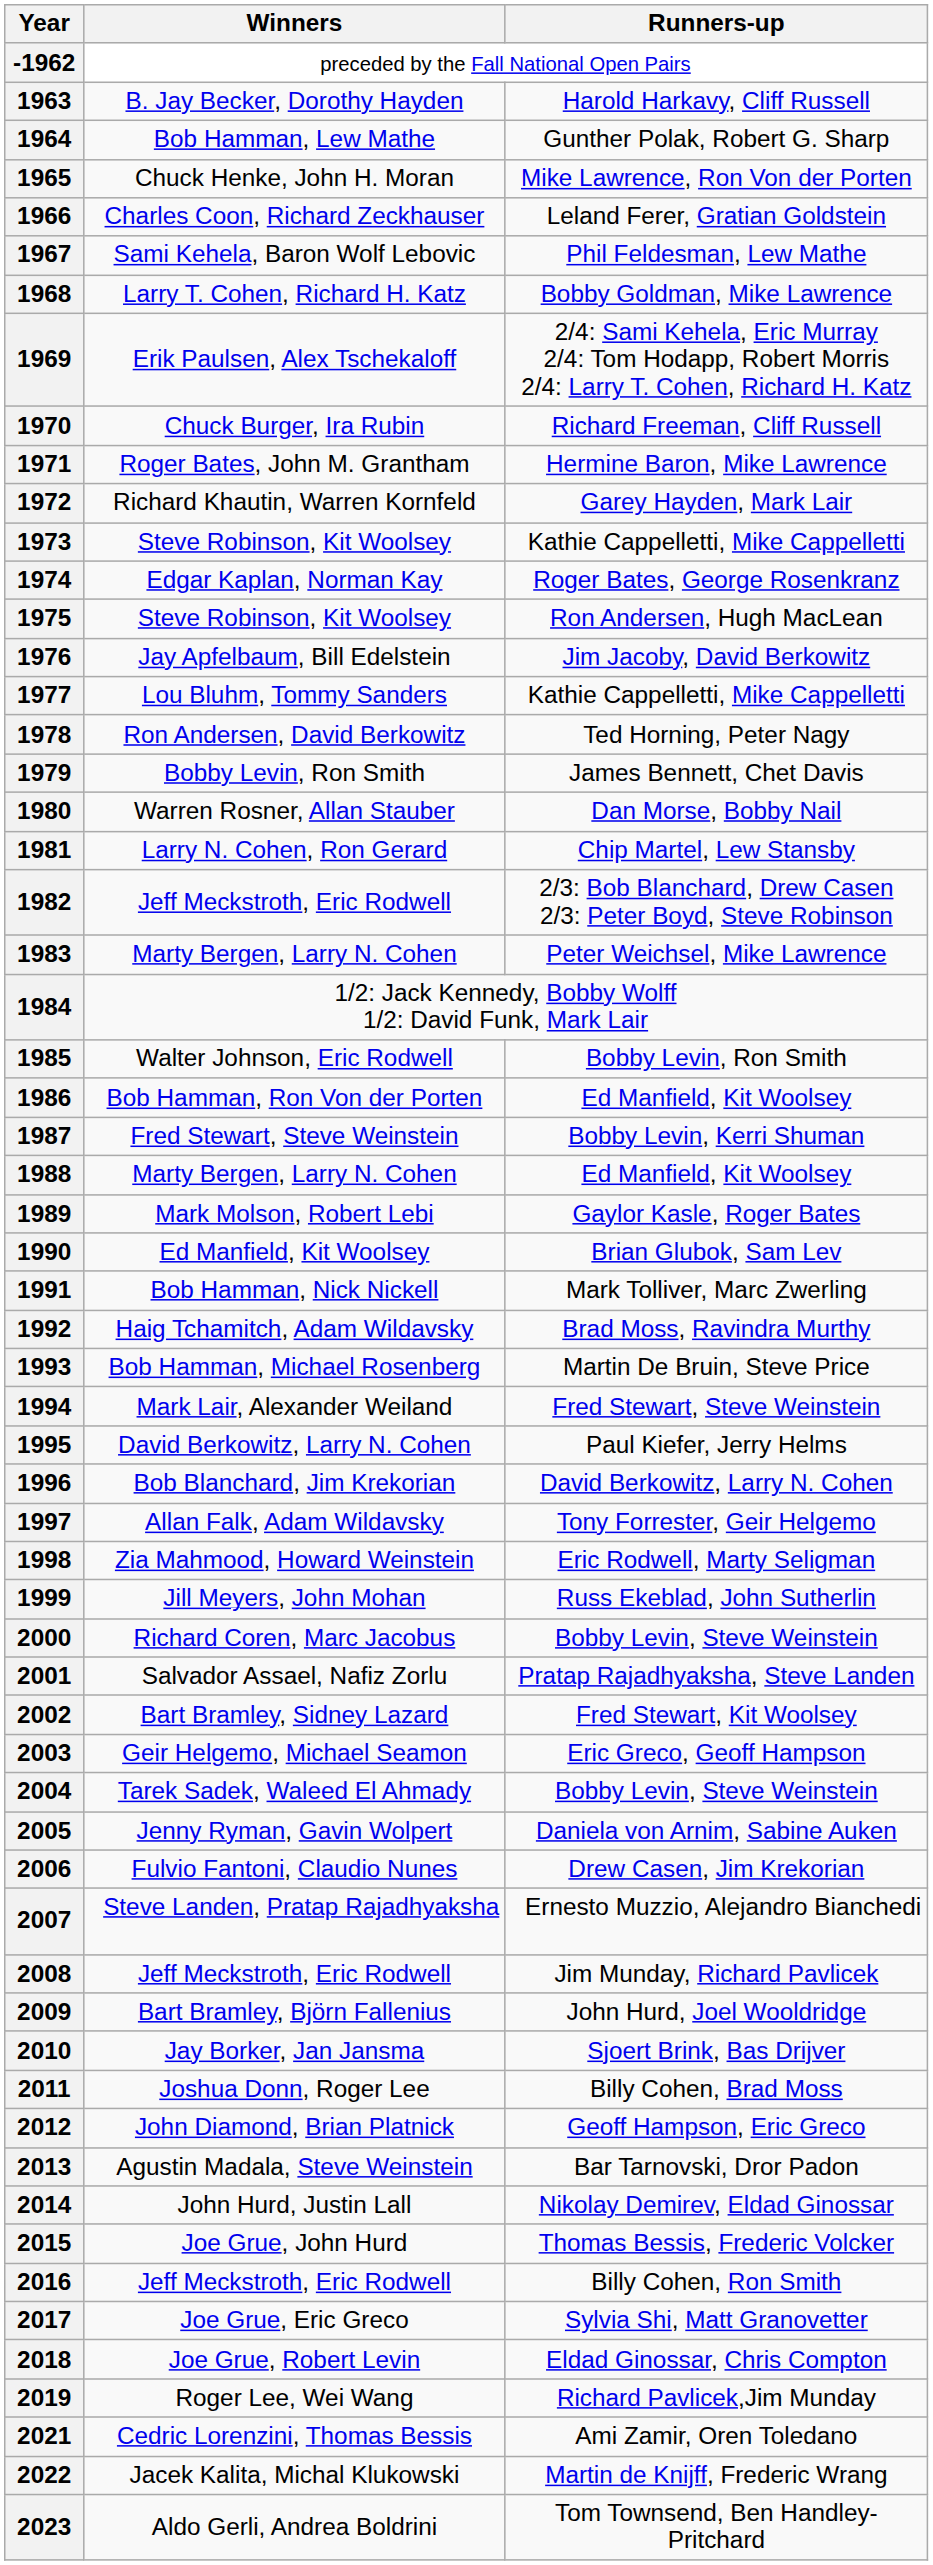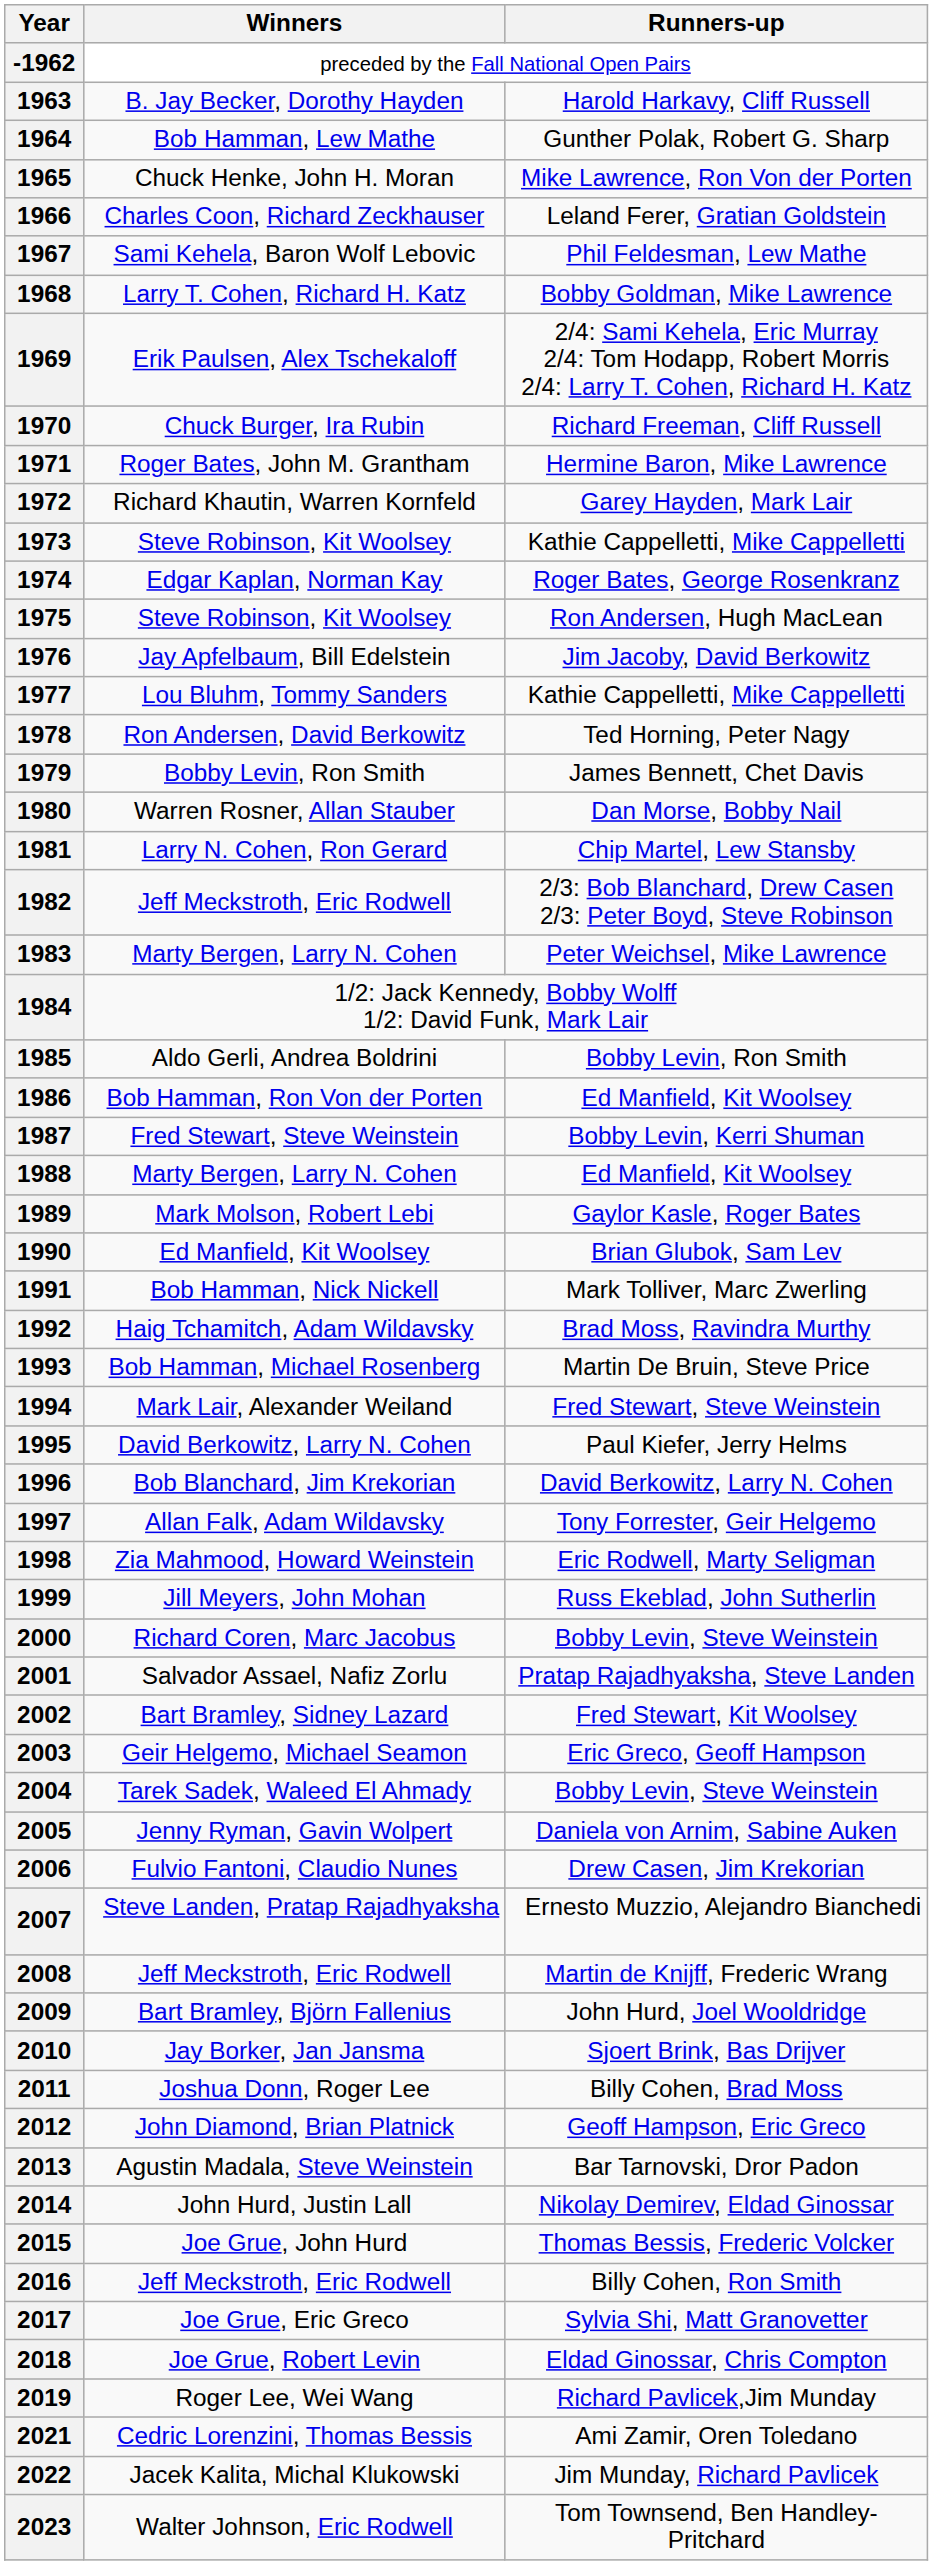(294, 1058) Walter Johnson, Eric Rodwell -> (294, 1058) Aldo Gerli, Andrea Boldrini
(716, 1973) Jim Munday, Richard Pavlicek -> (716, 1973) Martin de Knijff, Frederic Wrang
(716, 2474) Martin de Knijff, Frederic Wrang -> (716, 2474) Jim Munday, Richard Pavlicek
(294, 2527) Aldo Gerli, Andrea Boldrini -> (294, 2527) Walter Johnson, Eric Rodwell
